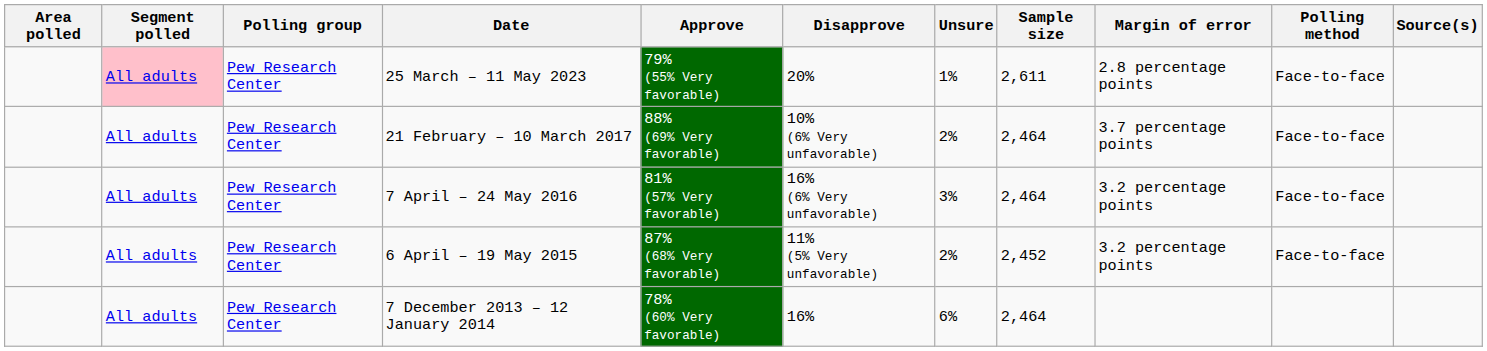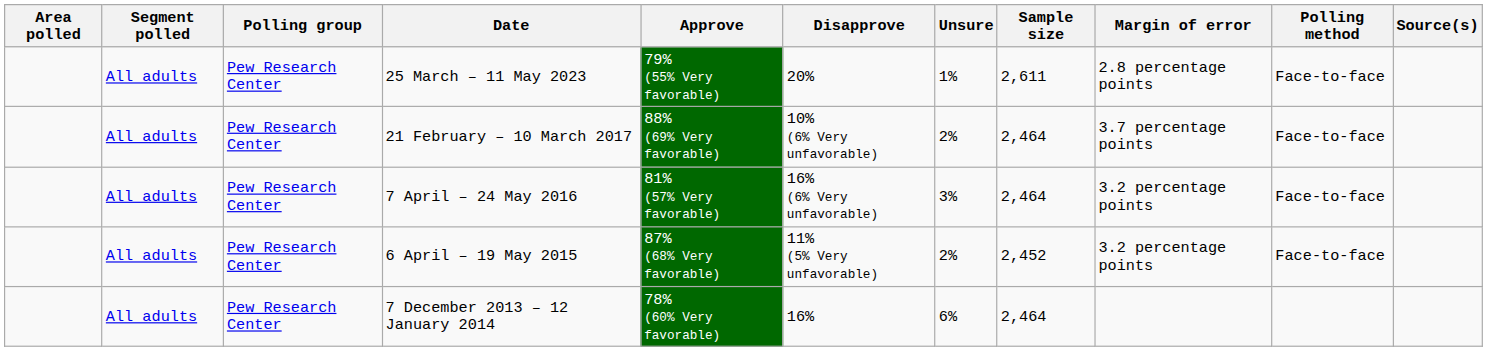(152, 77) pink background -> (152, 77) no background
